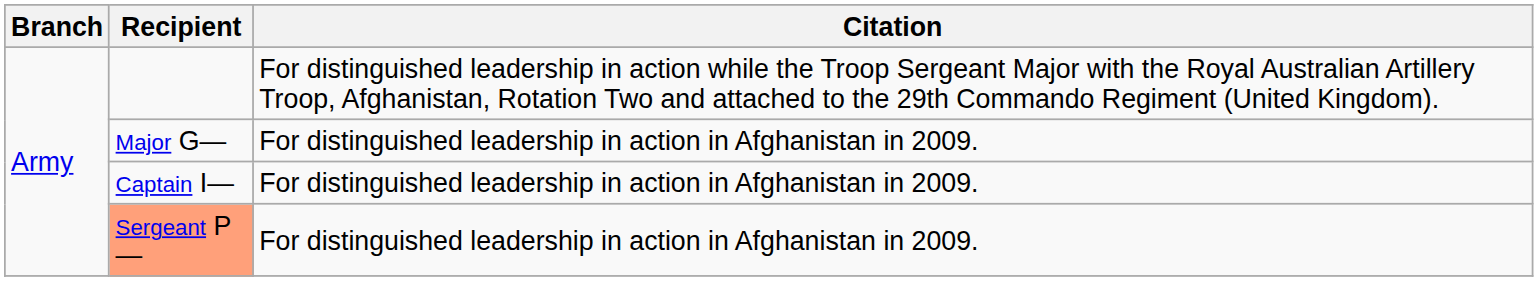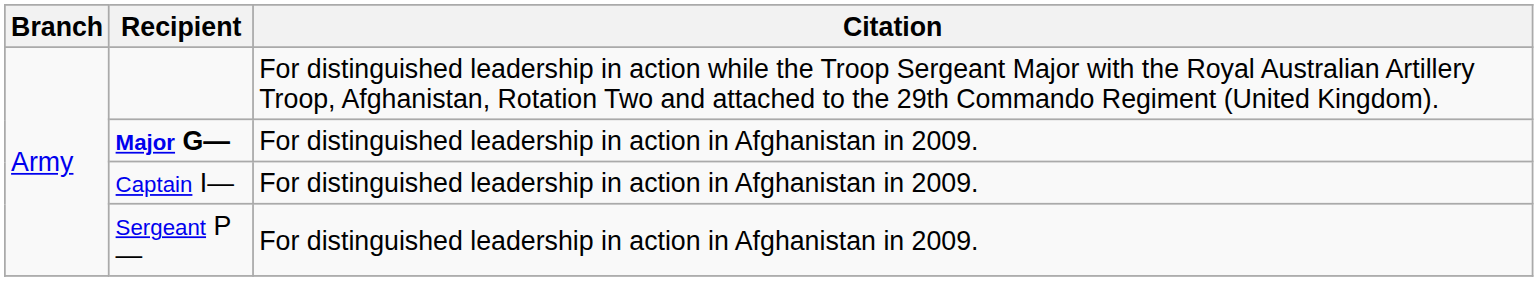(171, 141) normal -> (173, 141) bold
(173, 241) lightsalmon background -> (173, 241) no background
